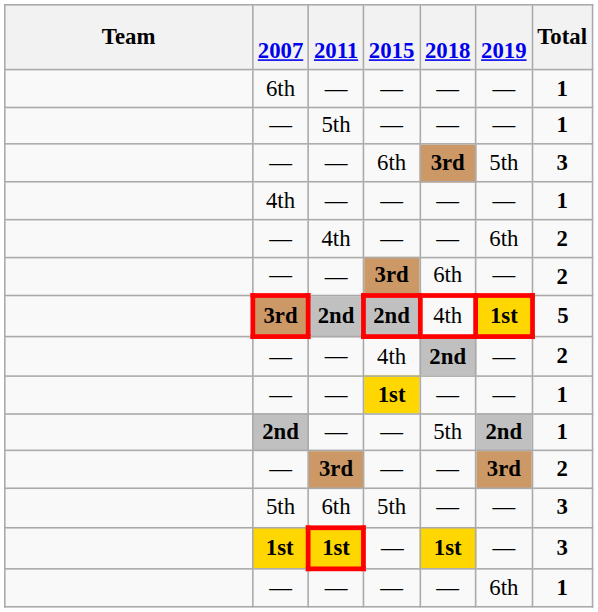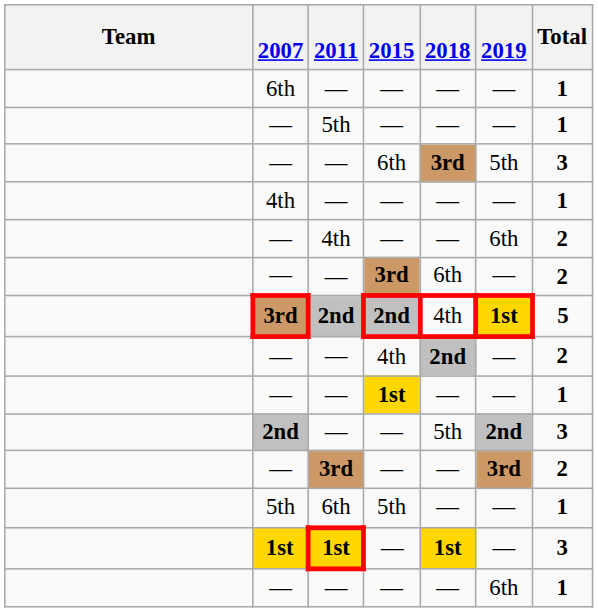(562, 432) 1 -> (562, 432) 3
(562, 507) 3 -> (562, 507) 1
